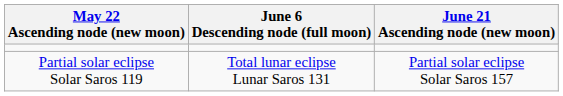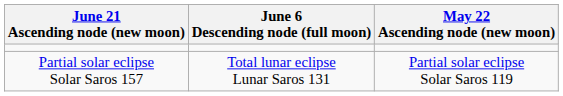columns swapped: (96, 24) <-> (467, 24)
